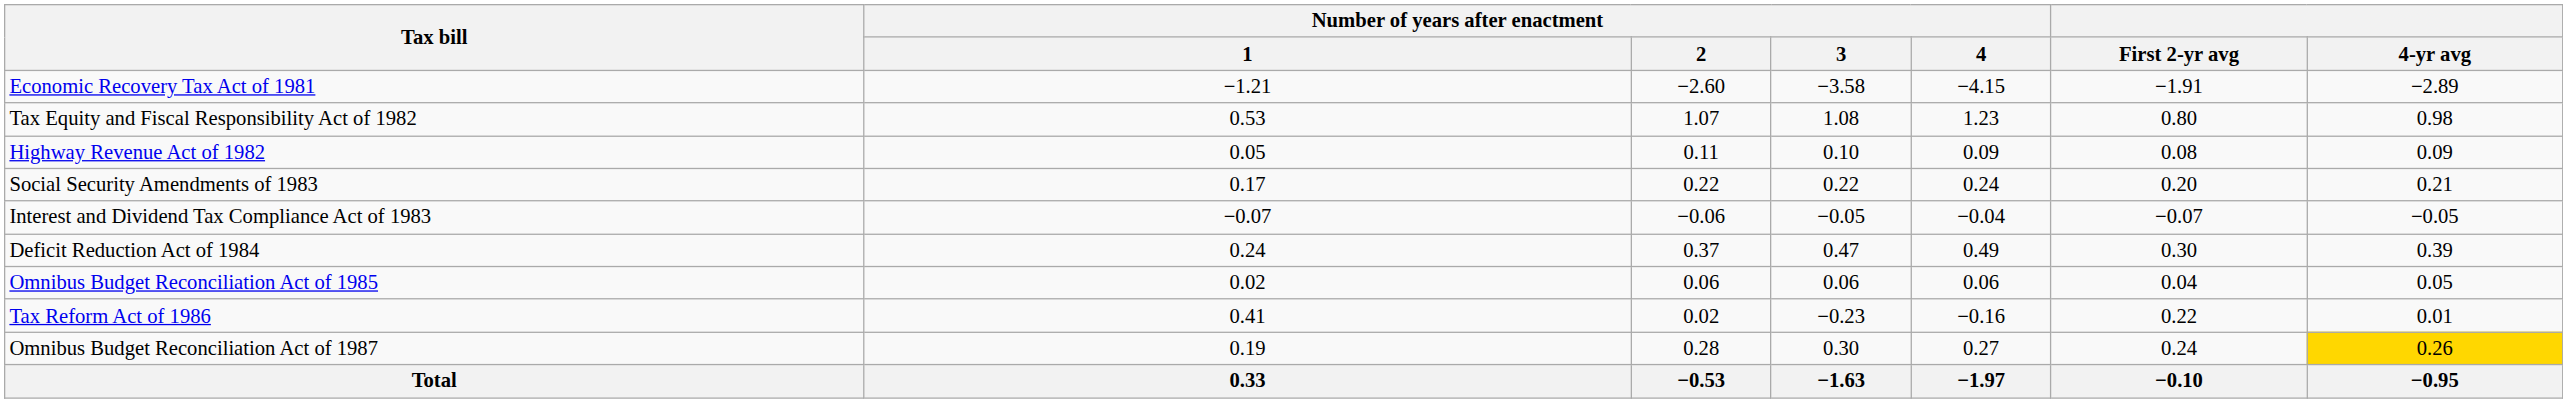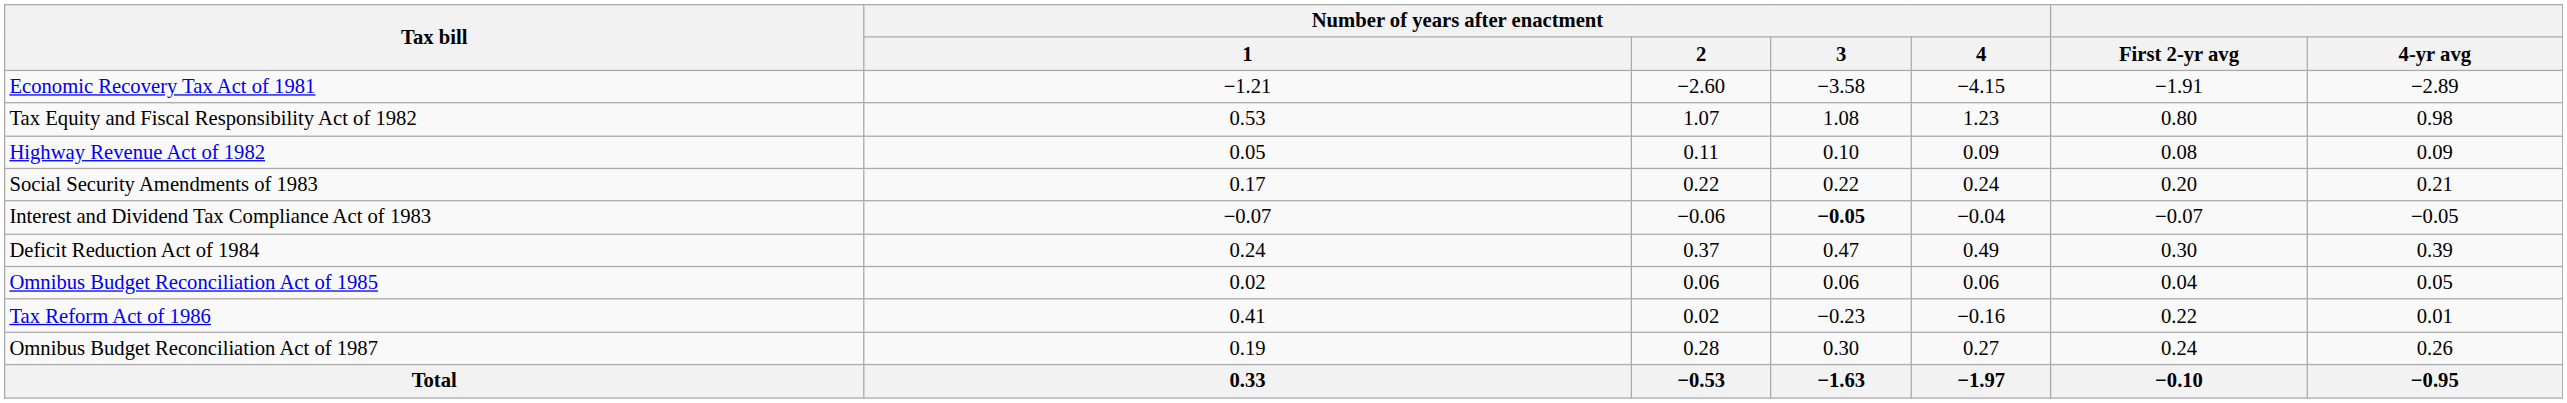(1841, 217) normal -> (1841, 217) bold
(2435, 348) gold background -> (2435, 348) no background
